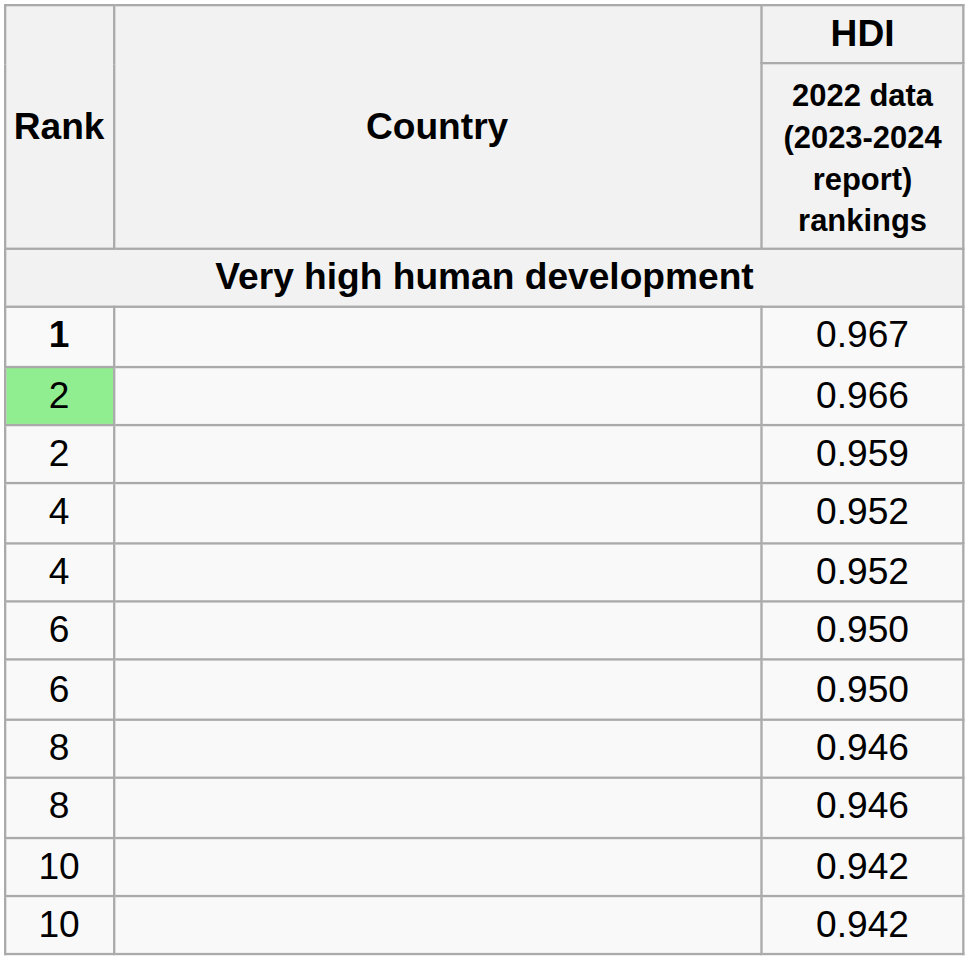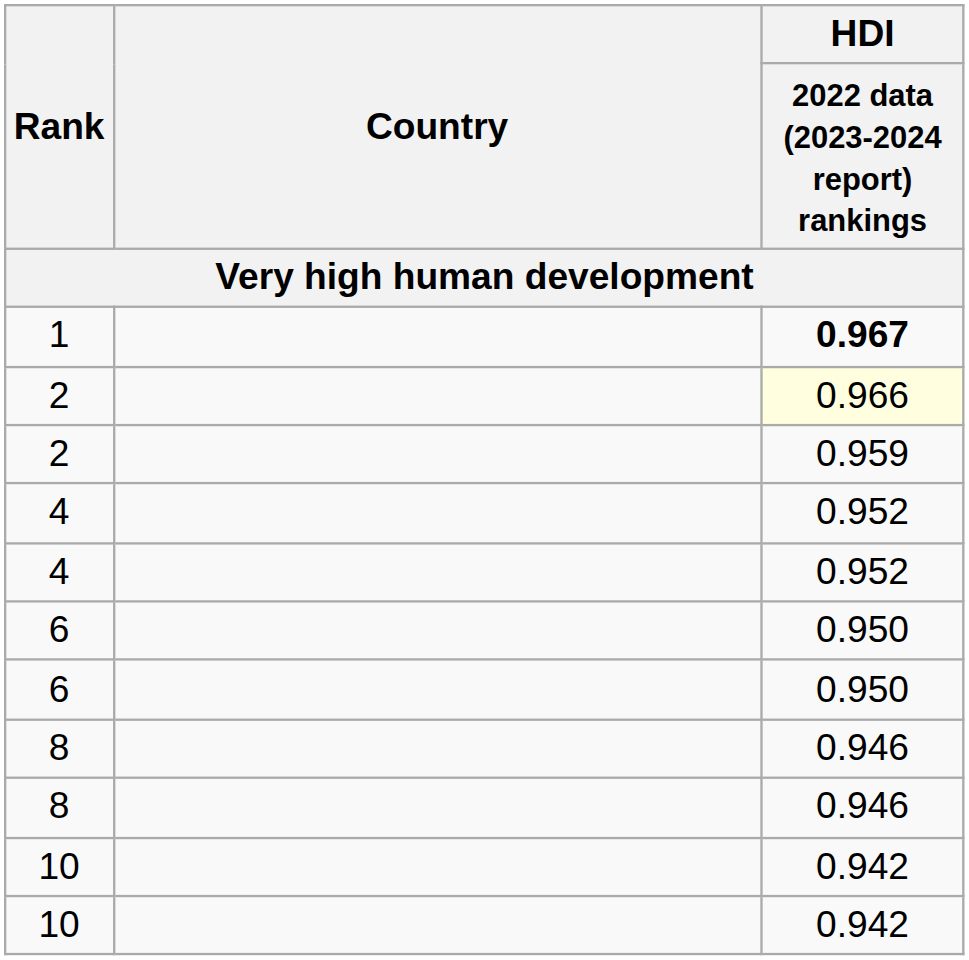(59, 335) bold -> (59, 335) normal
(863, 335) normal -> (863, 335) bold
(59, 394) lightgreen background -> (59, 394) no background
(863, 394) no background -> (863, 394) lightyellow background
